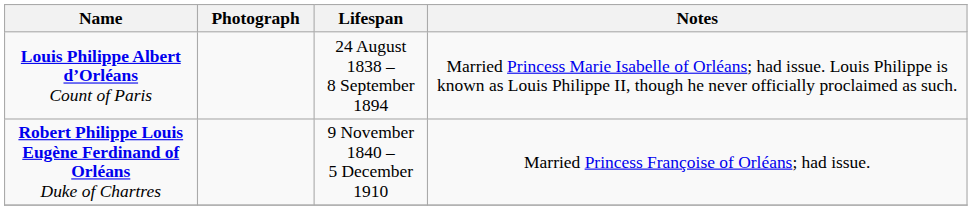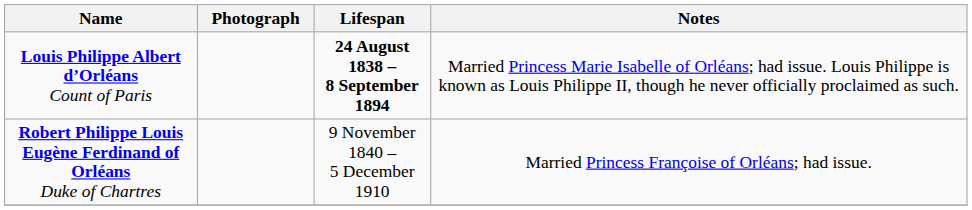(371, 75) normal -> (372, 75) bold
